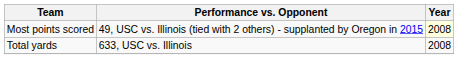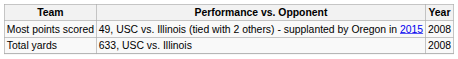(439, 29) lightyellow background -> (439, 29) no background
